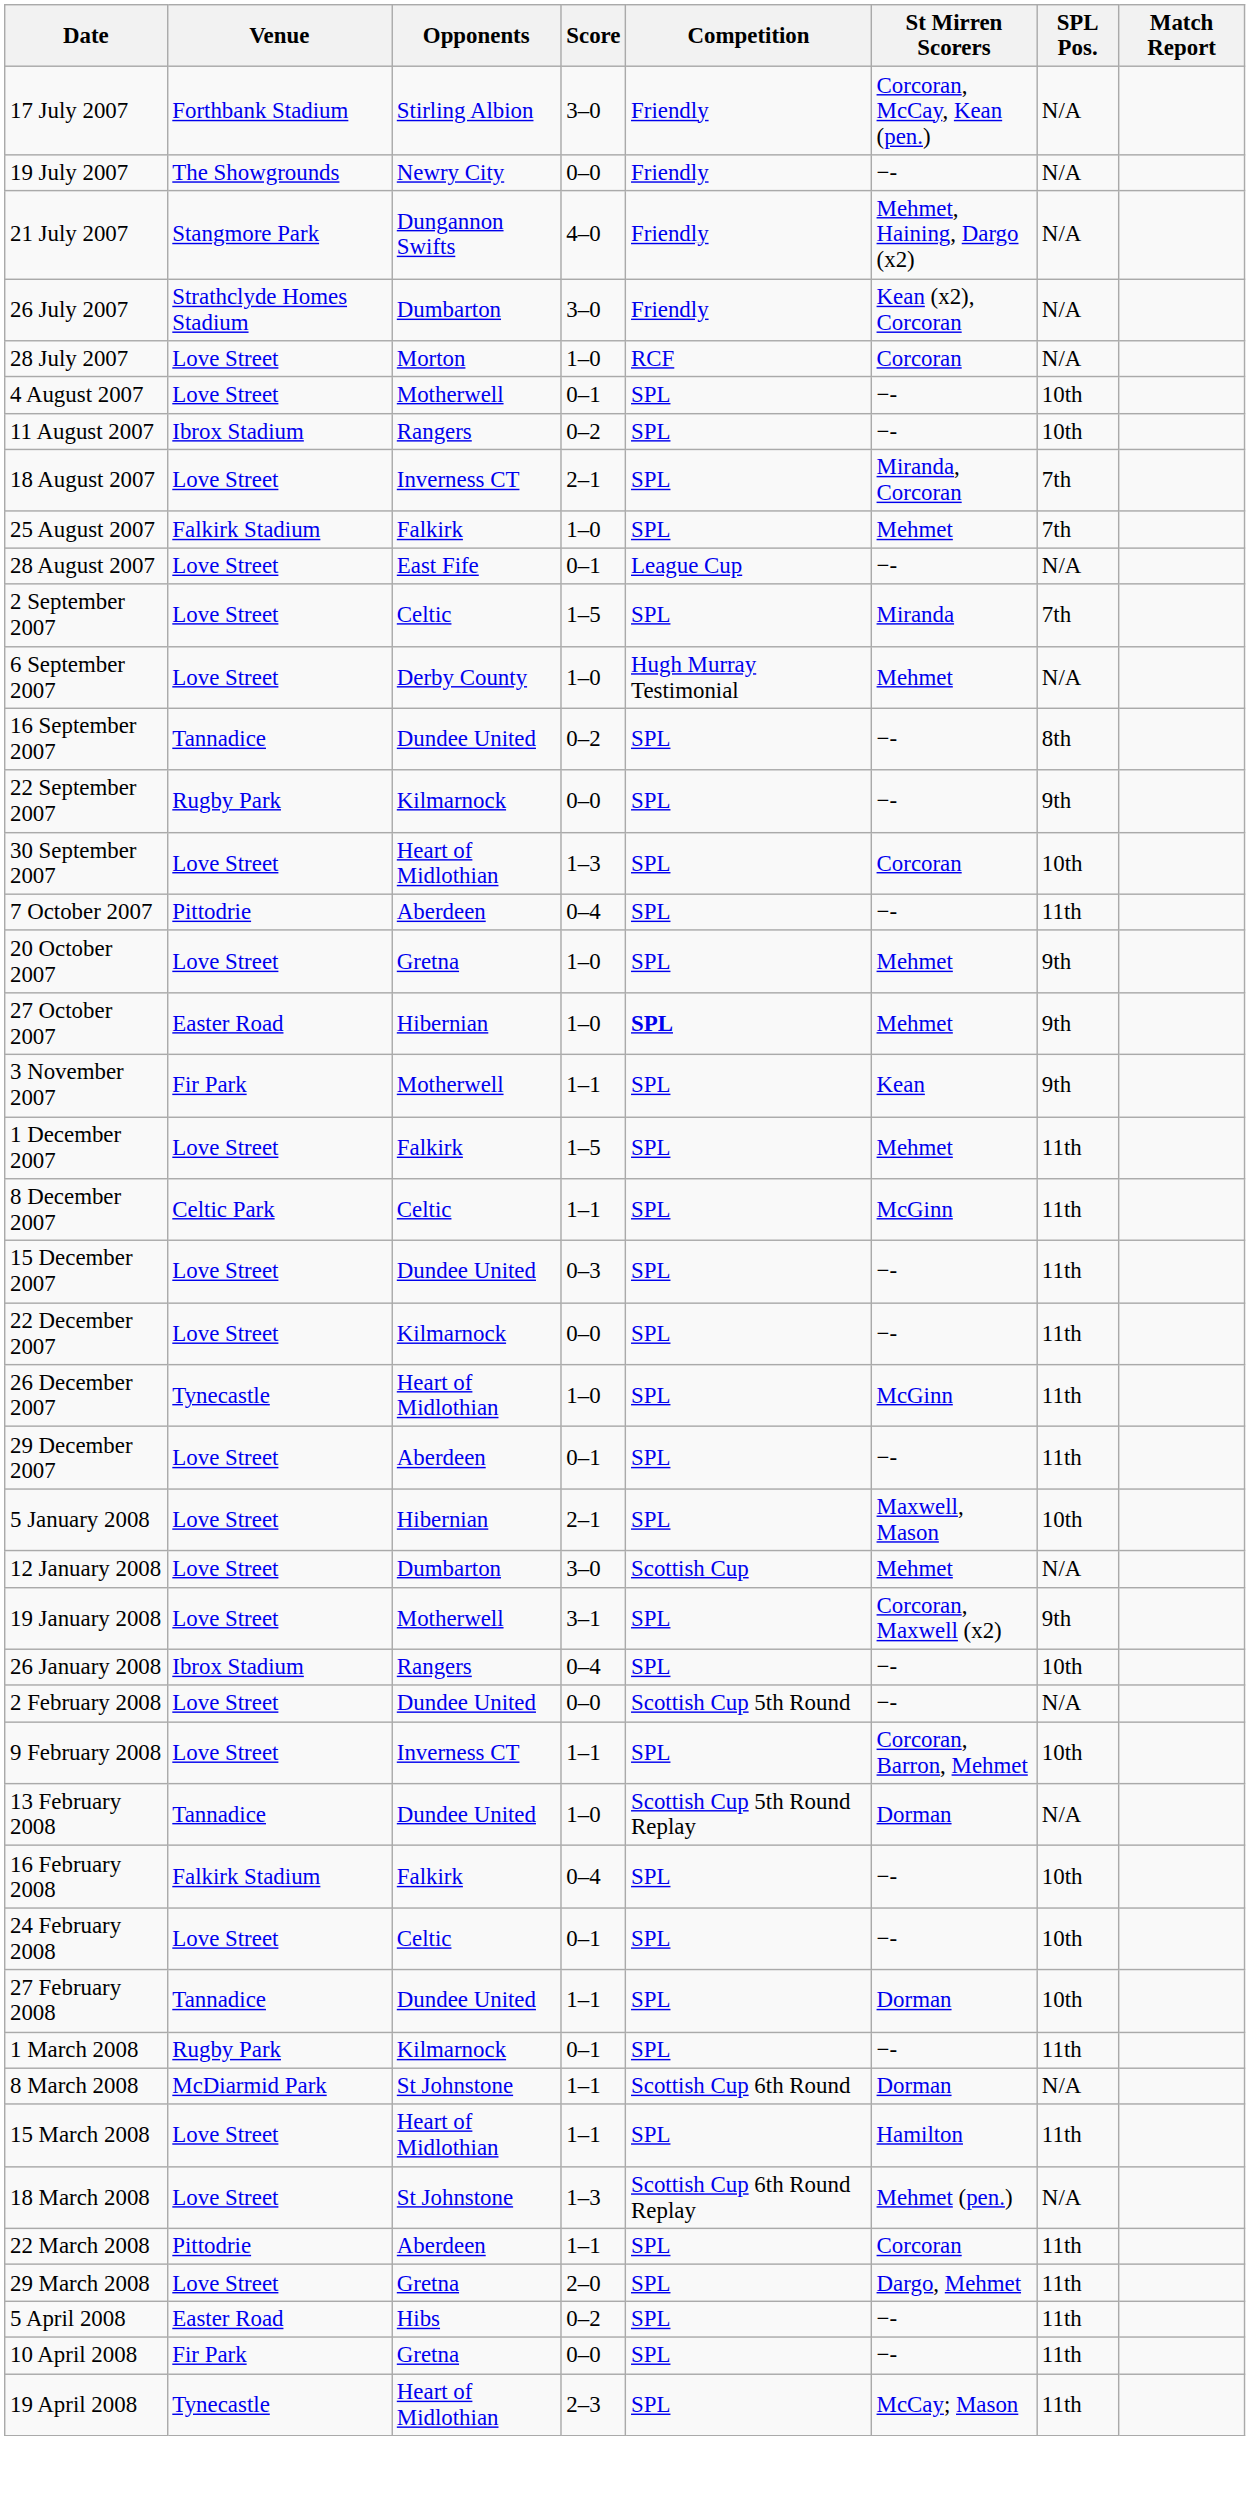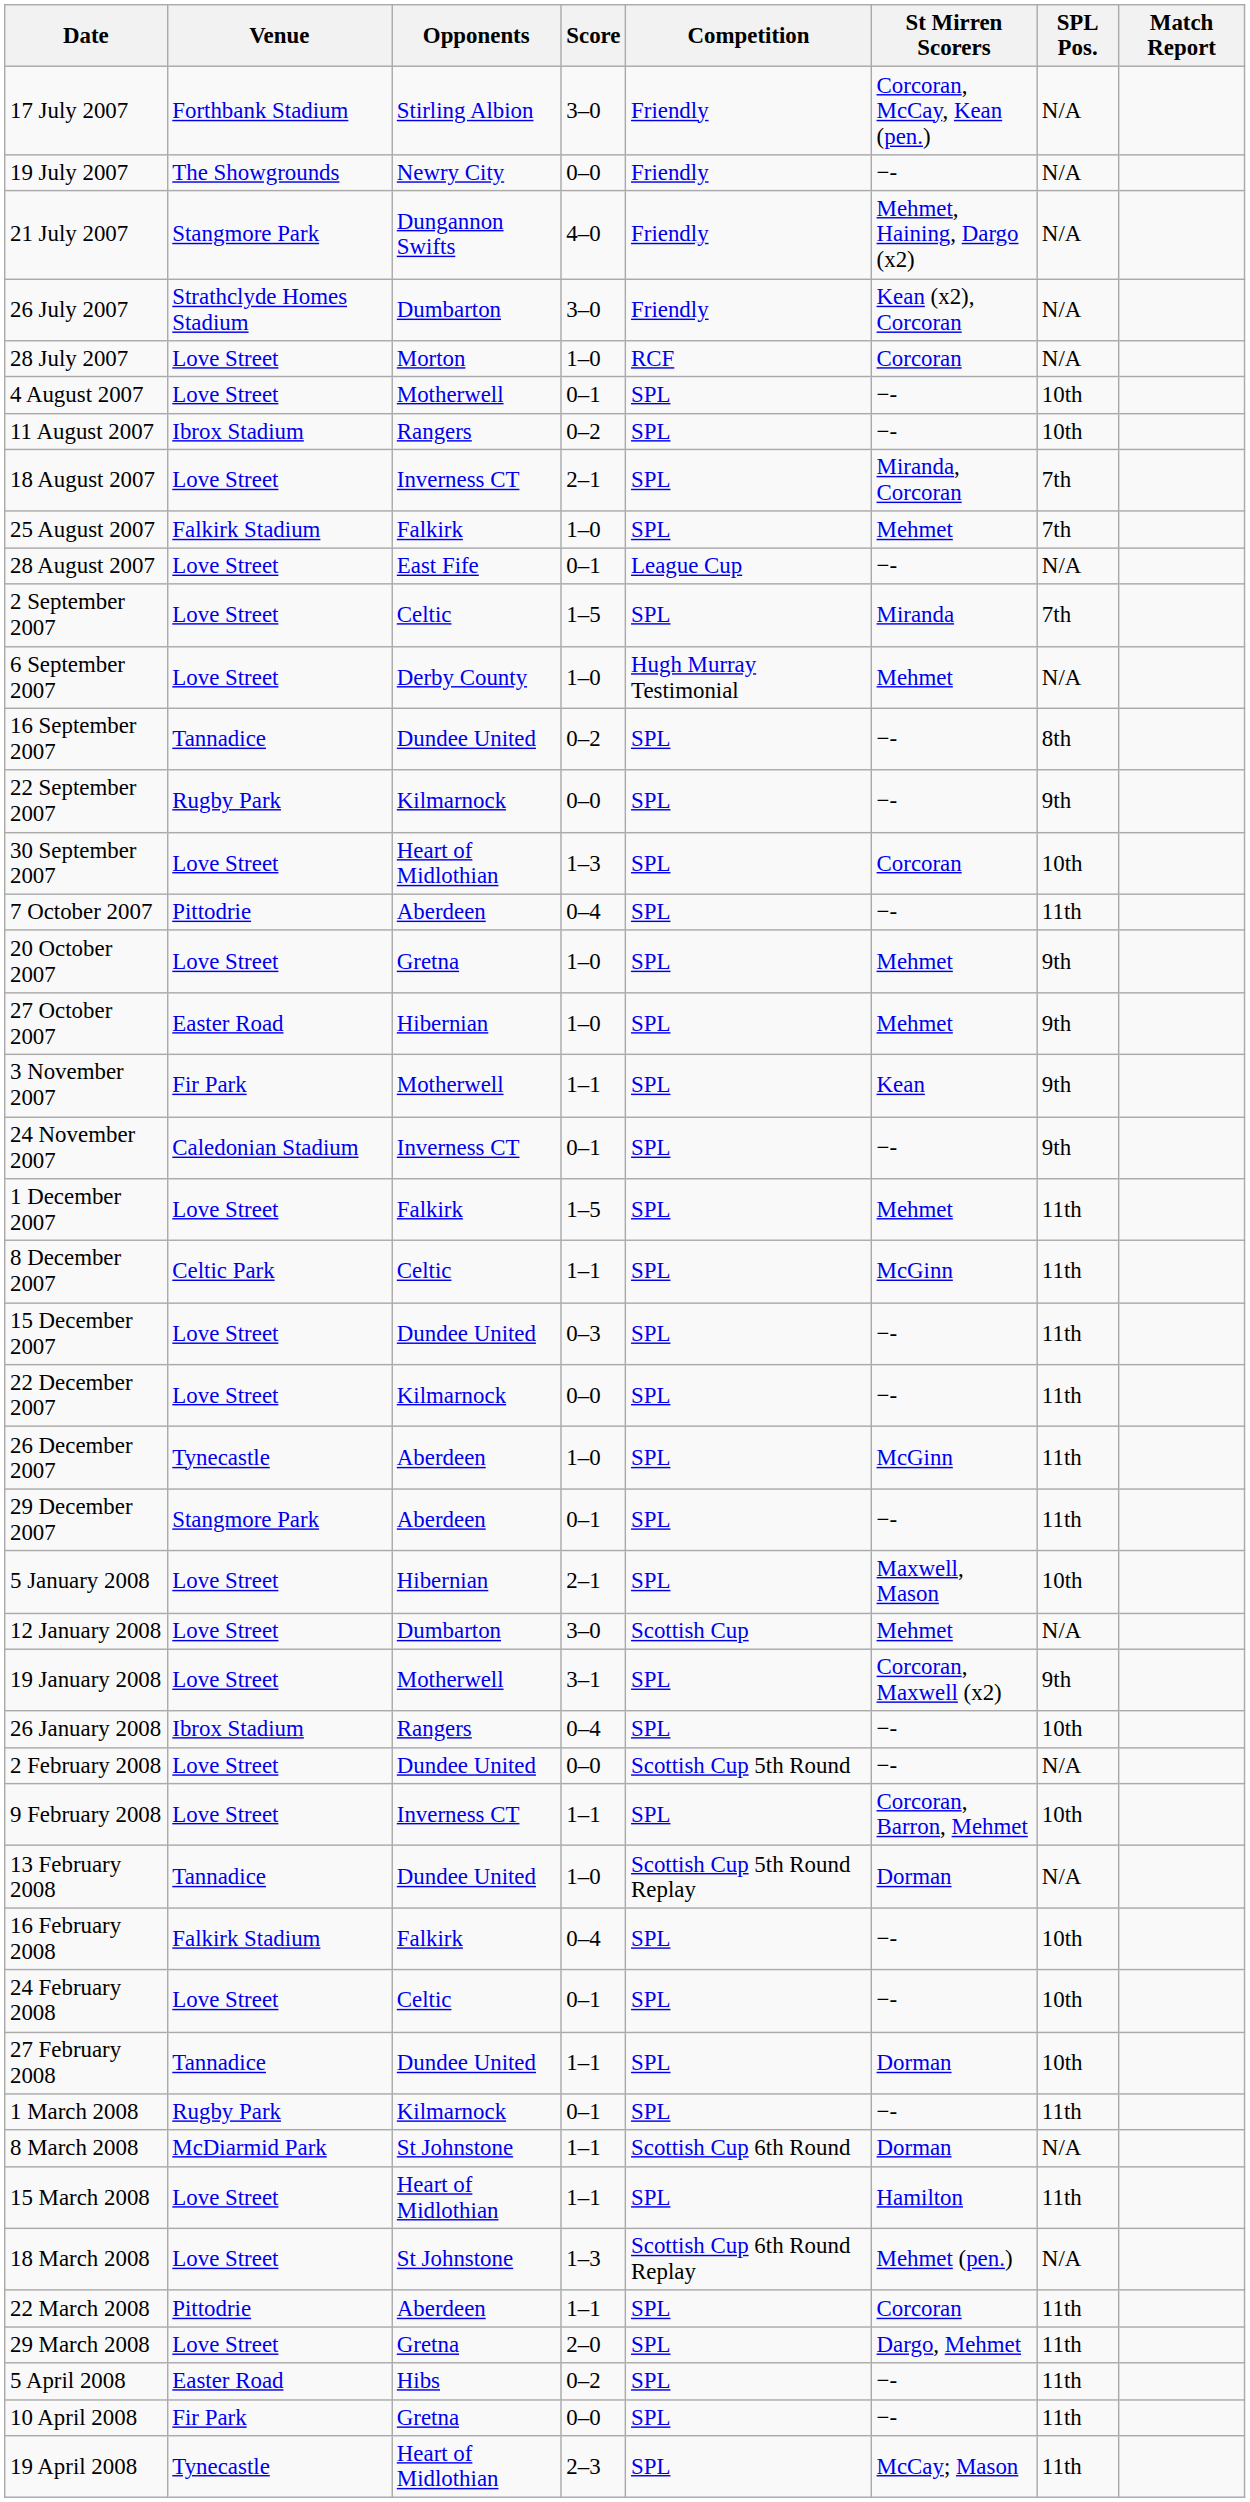(652, 1023) bold -> (651, 1023) normal
+ row: (73, 1147)
(448, 1395) Heart of Midlothian -> (441, 1457) Aberdeen
(225, 1457) Love Street -> (246, 1519) Stangmore Park
